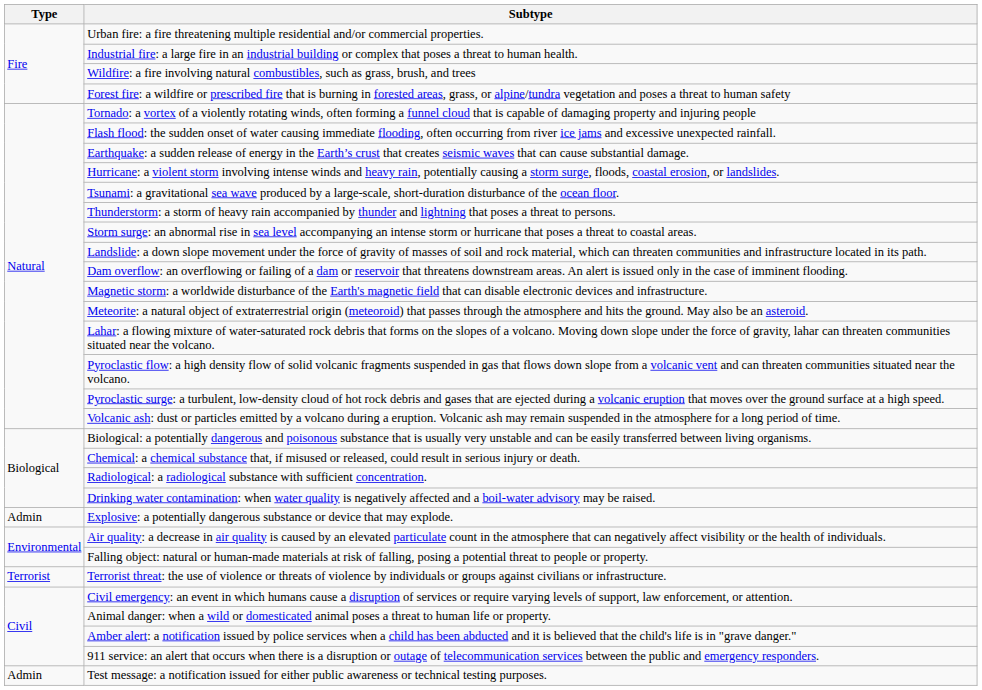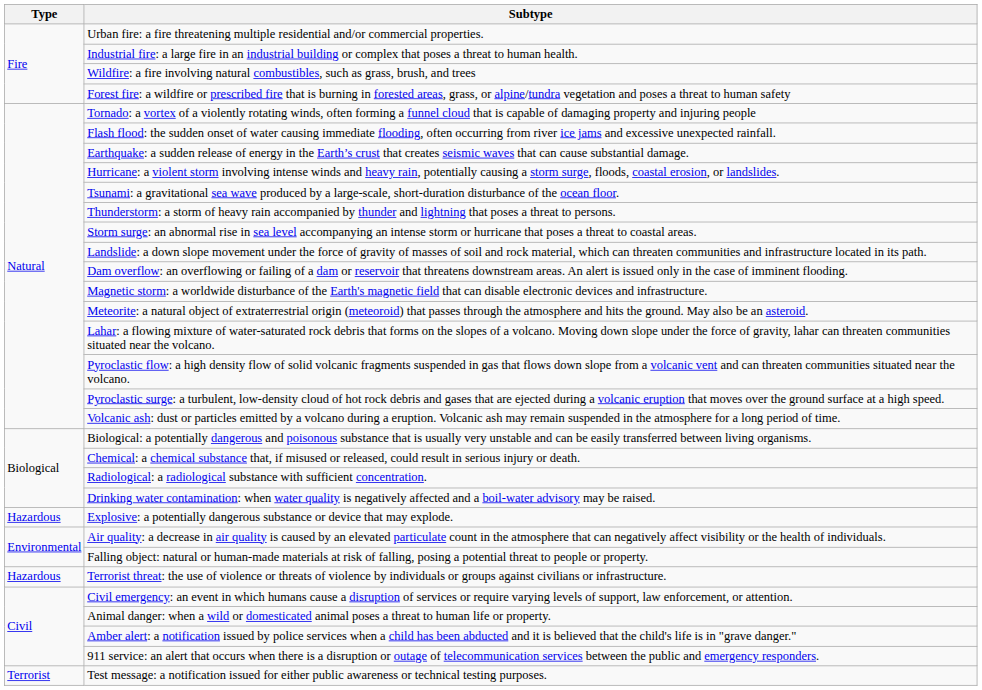(25, 517) Admin -> (34, 517) Hazardous
(29, 576) Terrorist -> (34, 576) Hazardous
(25, 675) Admin -> (29, 675) Terrorist
